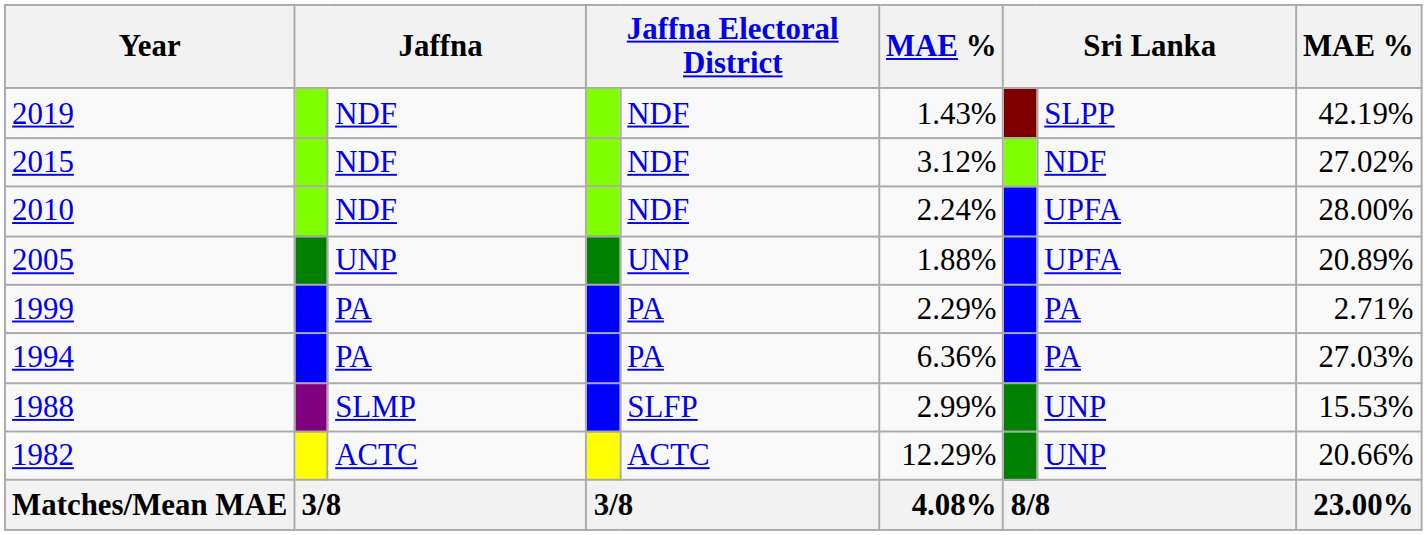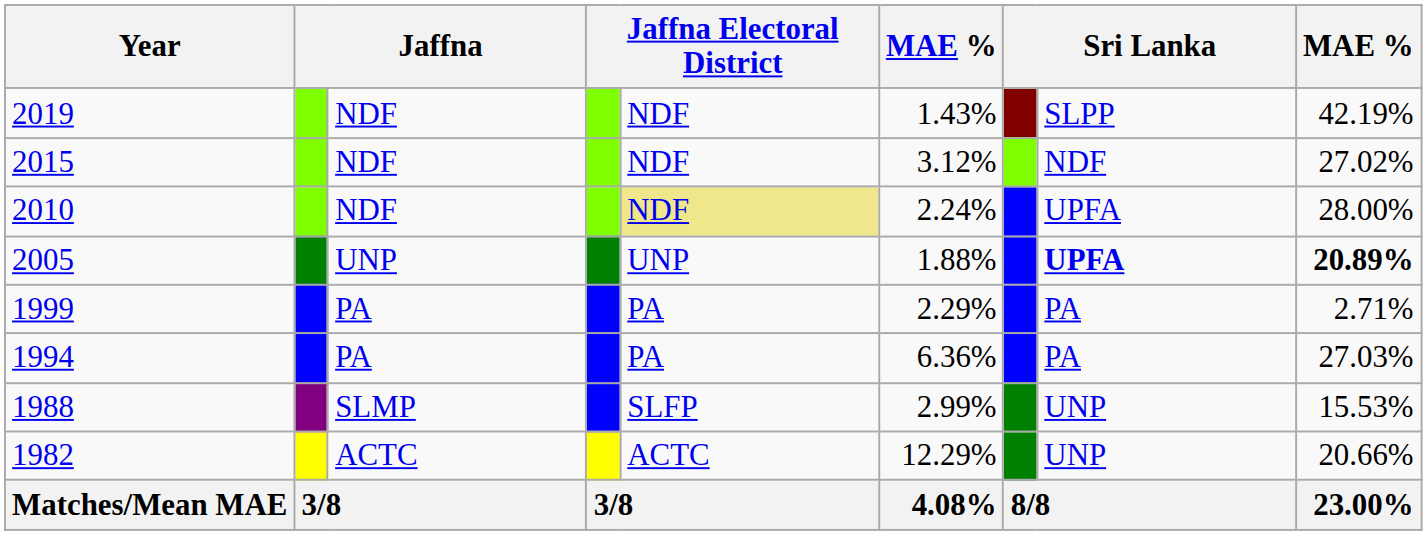(658, 210) no background -> (658, 210) khaki background
(1083, 259) normal -> (1084, 259) bold
(1366, 259) normal -> (1363, 259) bold
